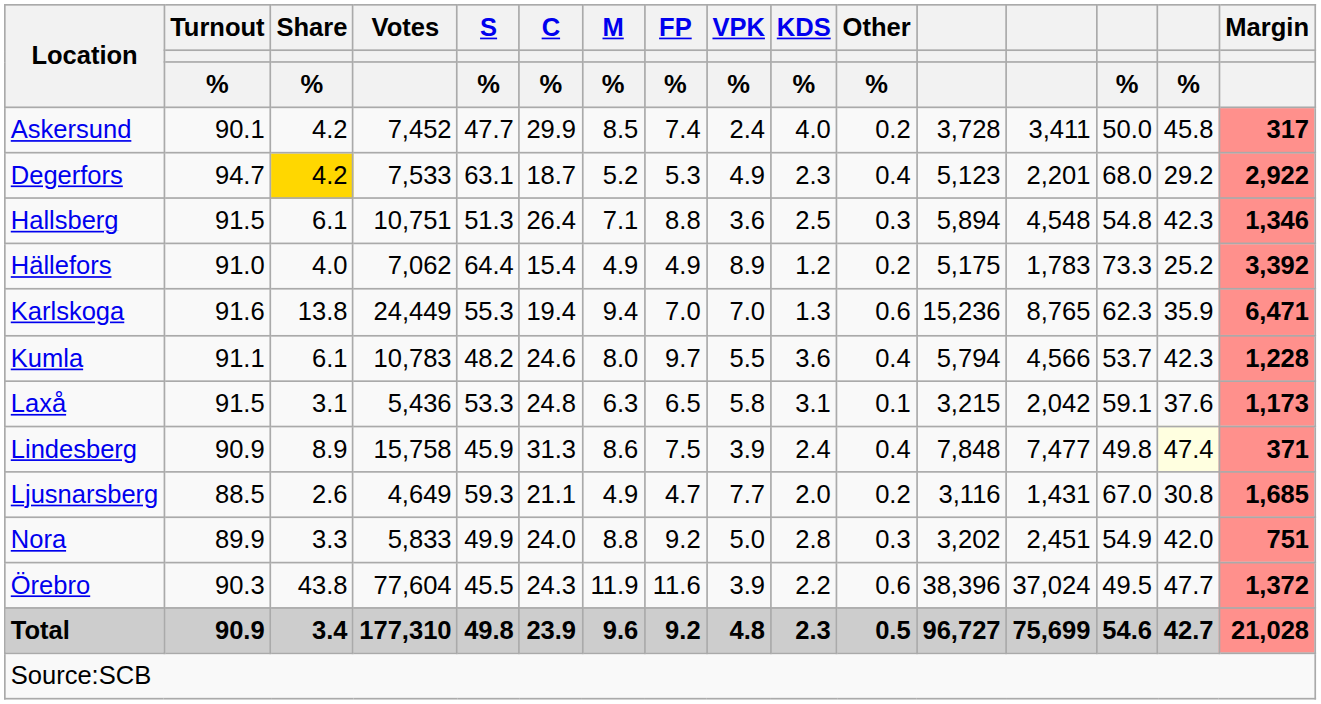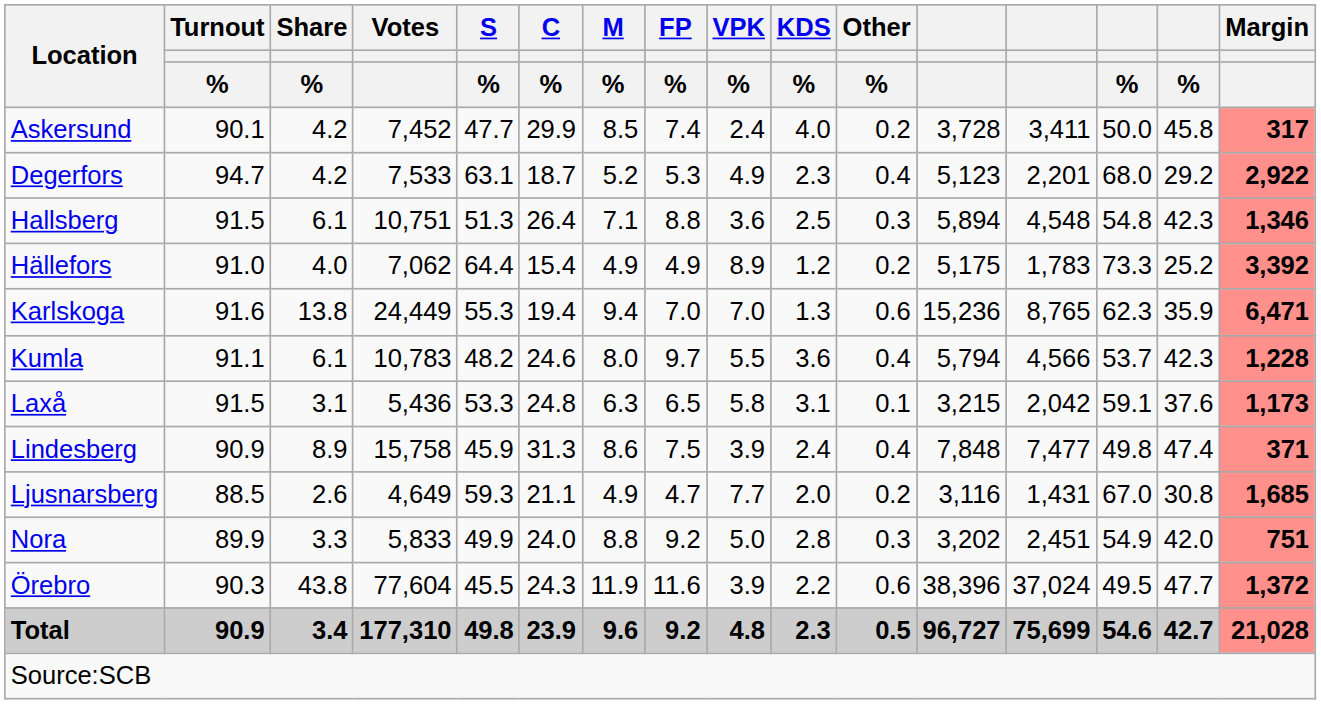(330, 175) gold background -> (330, 175) no background
(1189, 448) lightyellow background -> (1189, 448) no background
